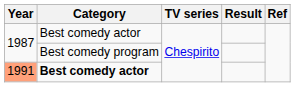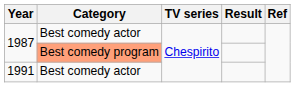(99, 52) no background -> (99, 52) lightsalmon background
(21, 71) lightsalmon background -> (21, 71) no background
(94, 71) bold -> (90, 71) normal
